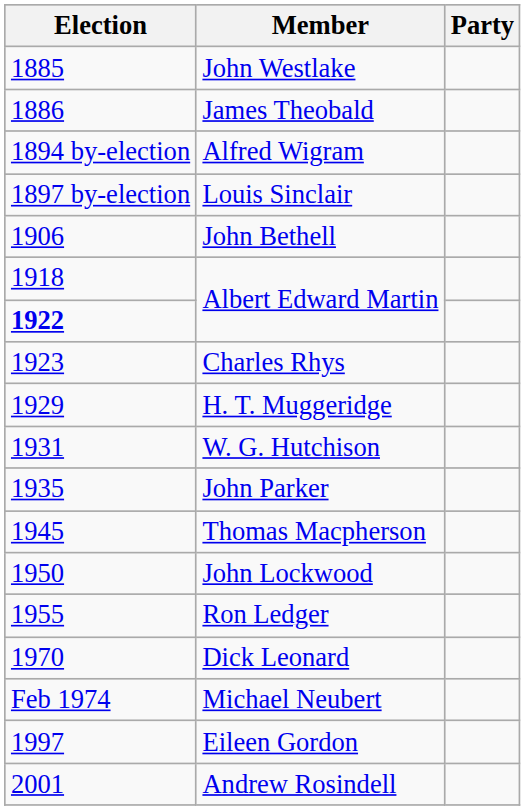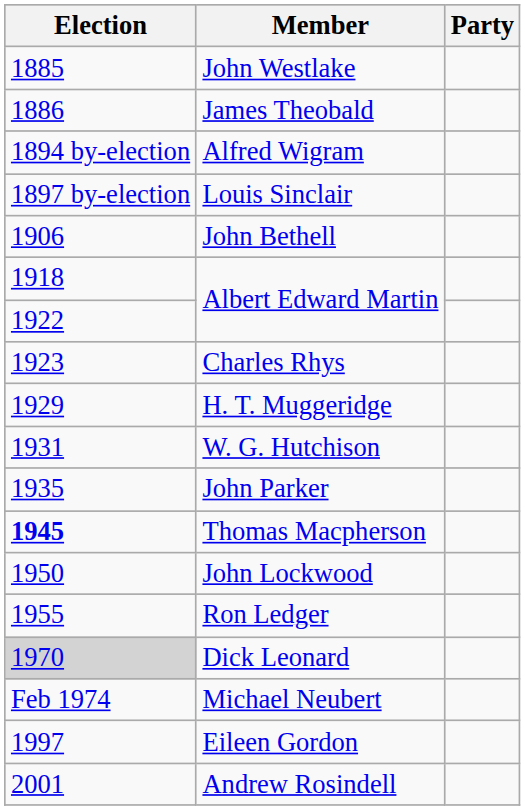(38, 320) bold -> (38, 320) normal
(38, 531) normal -> (38, 531) bold
(38, 657) no background -> (38, 657) lightgrey background
